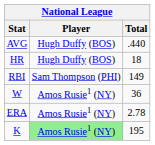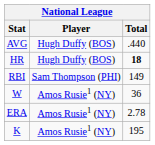(136, 60) normal -> (136, 60) bold
(76, 131) lightgreen background -> (76, 131) no background
